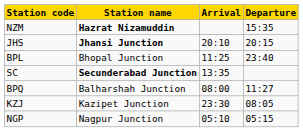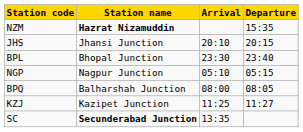(121, 42) bold -> (121, 42) normal
(216, 58) 11:25 -> (216, 58) 23:30
rows swapped: (15, 119) <-> (12, 73)
(259, 88) 11:27 -> (259, 88) 08:05
(216, 104) 23:30 -> (216, 104) 11:25
(259, 104) 08:05 -> (259, 104) 11:27
